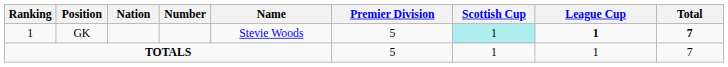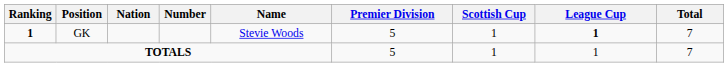(30, 33) normal -> (30, 33) bold
(494, 33) paleturquoise background -> (494, 33) no background
(690, 33) bold -> (690, 33) normal
